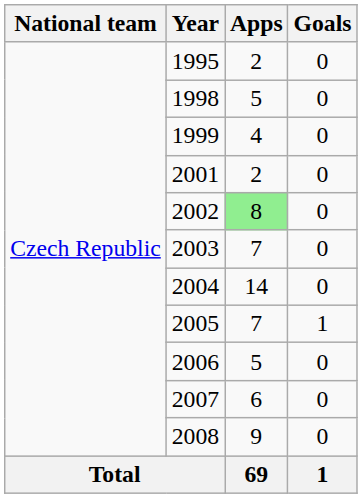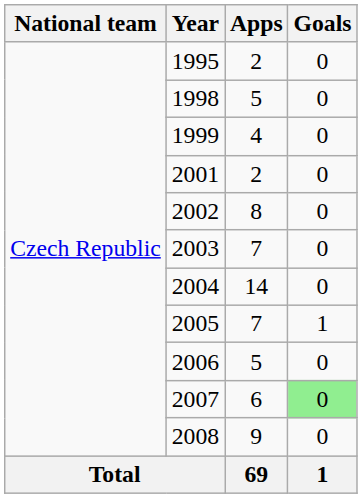(256, 211) lightgreen background -> (256, 211) no background
(323, 398) no background -> (323, 398) lightgreen background
